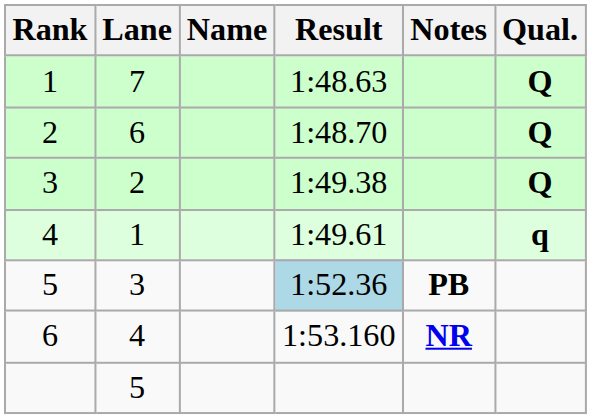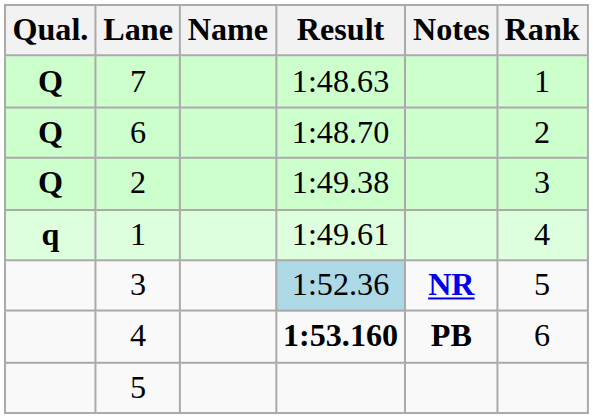columns swapped: (50, 30) <-> (540, 30)
(449, 285) PB -> (451, 285) NR
(339, 336) normal -> (341, 336) bold
(449, 336) NR -> (451, 336) PB
